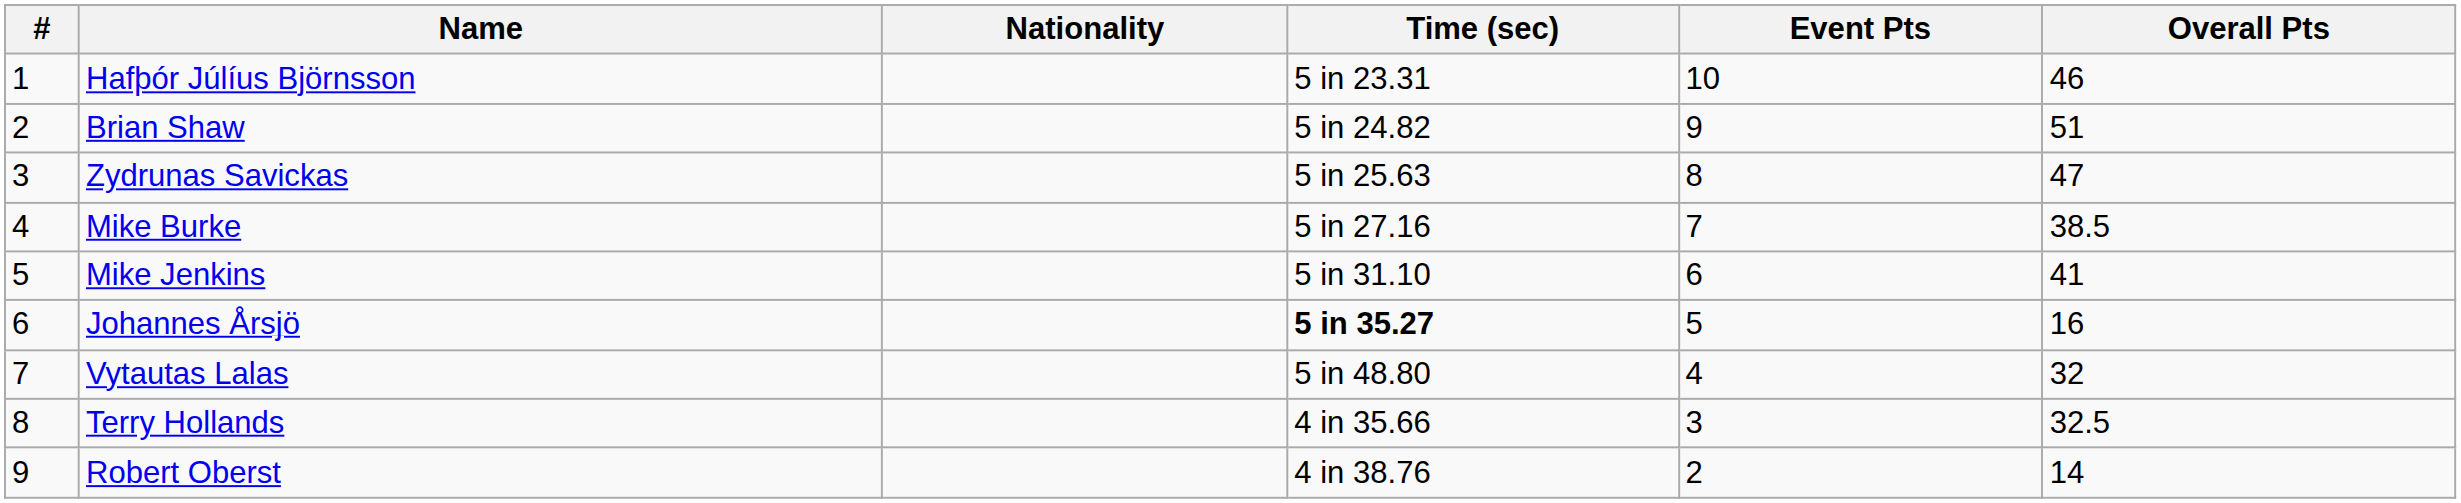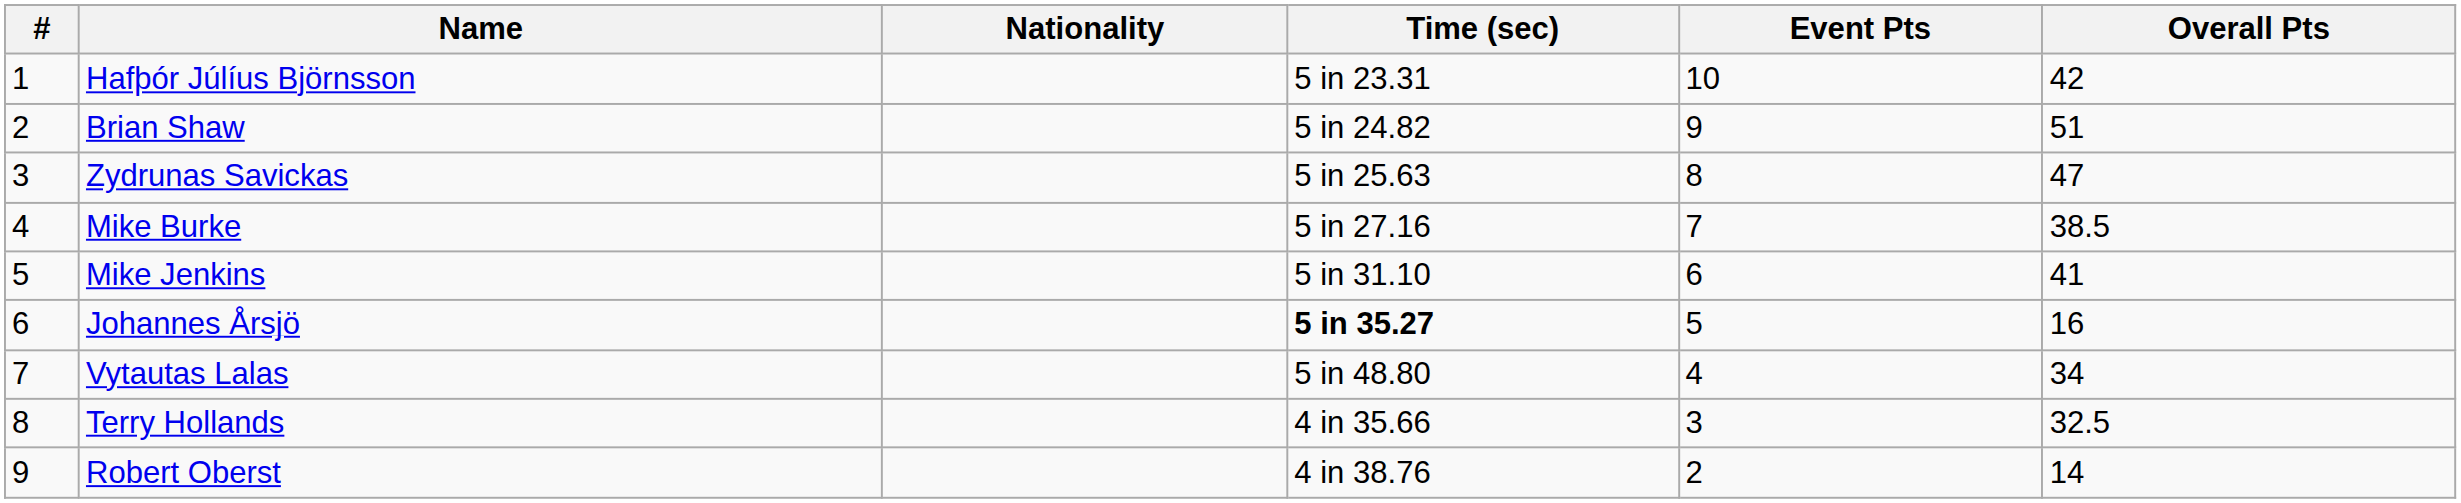(2067, 78) 46 -> (2067, 78) 42
(2067, 373) 32 -> (2067, 373) 34
